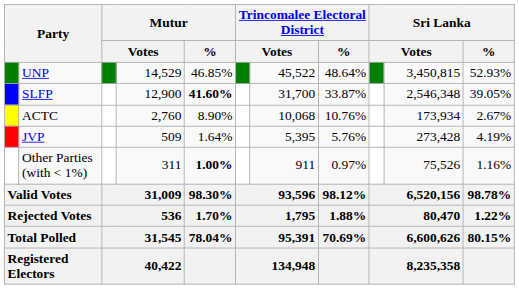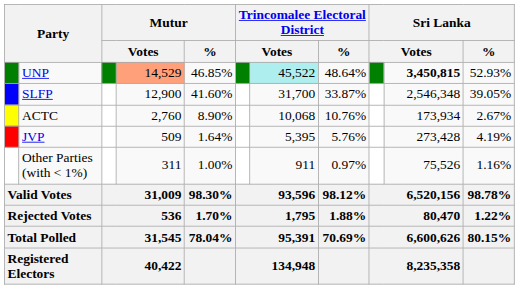(163, 72) no background -> (163, 72) lightsalmon background
(297, 72) no background -> (297, 72) paleturquoise background
(433, 72) normal -> (433, 72) bold
(211, 94) bold -> (212, 94) normal
(214, 165) bold -> (215, 165) normal
